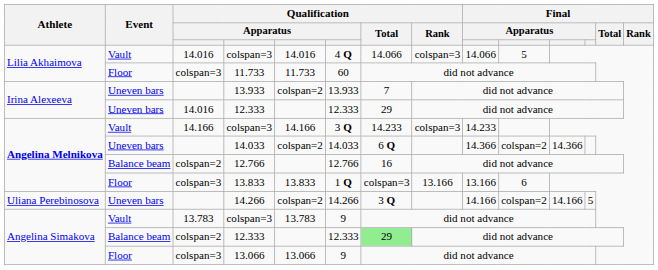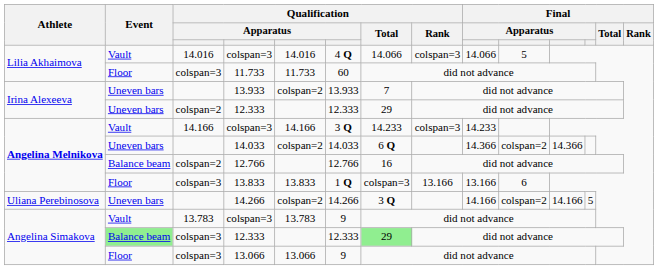(198, 109) 14.016 -> (198, 109) colspan=2
(139, 237) no background -> (139, 237) lightgreen background
(198, 237) colspan=2 -> (198, 237) colspan=3
